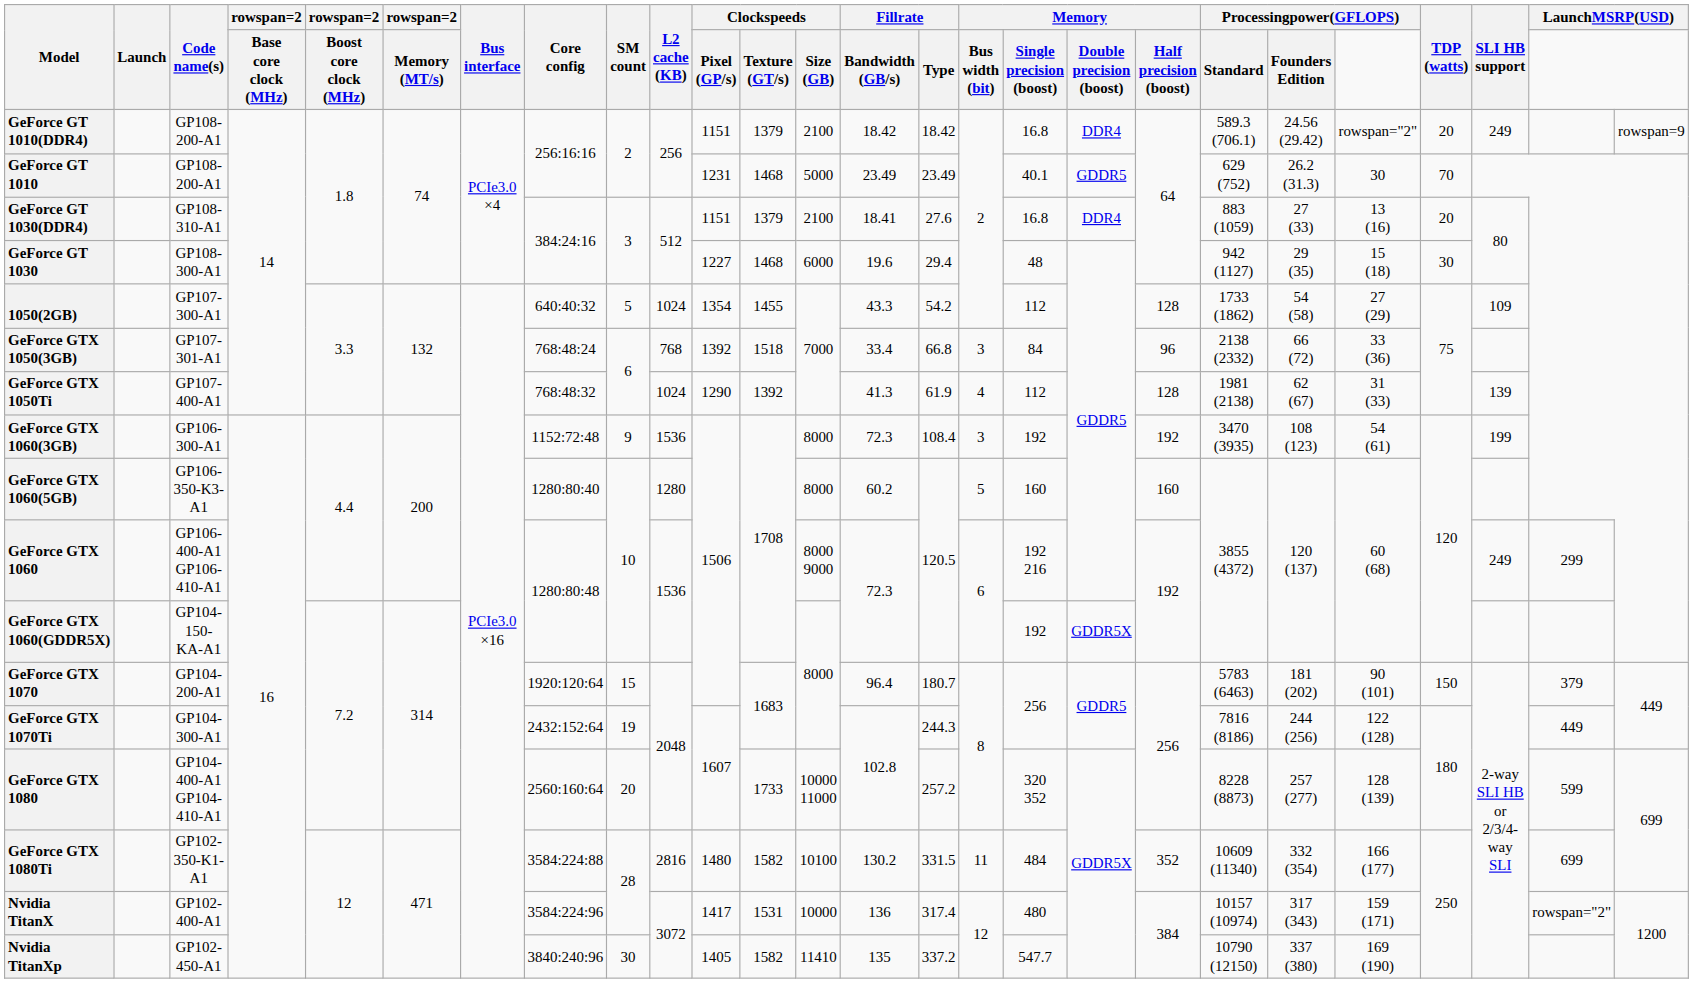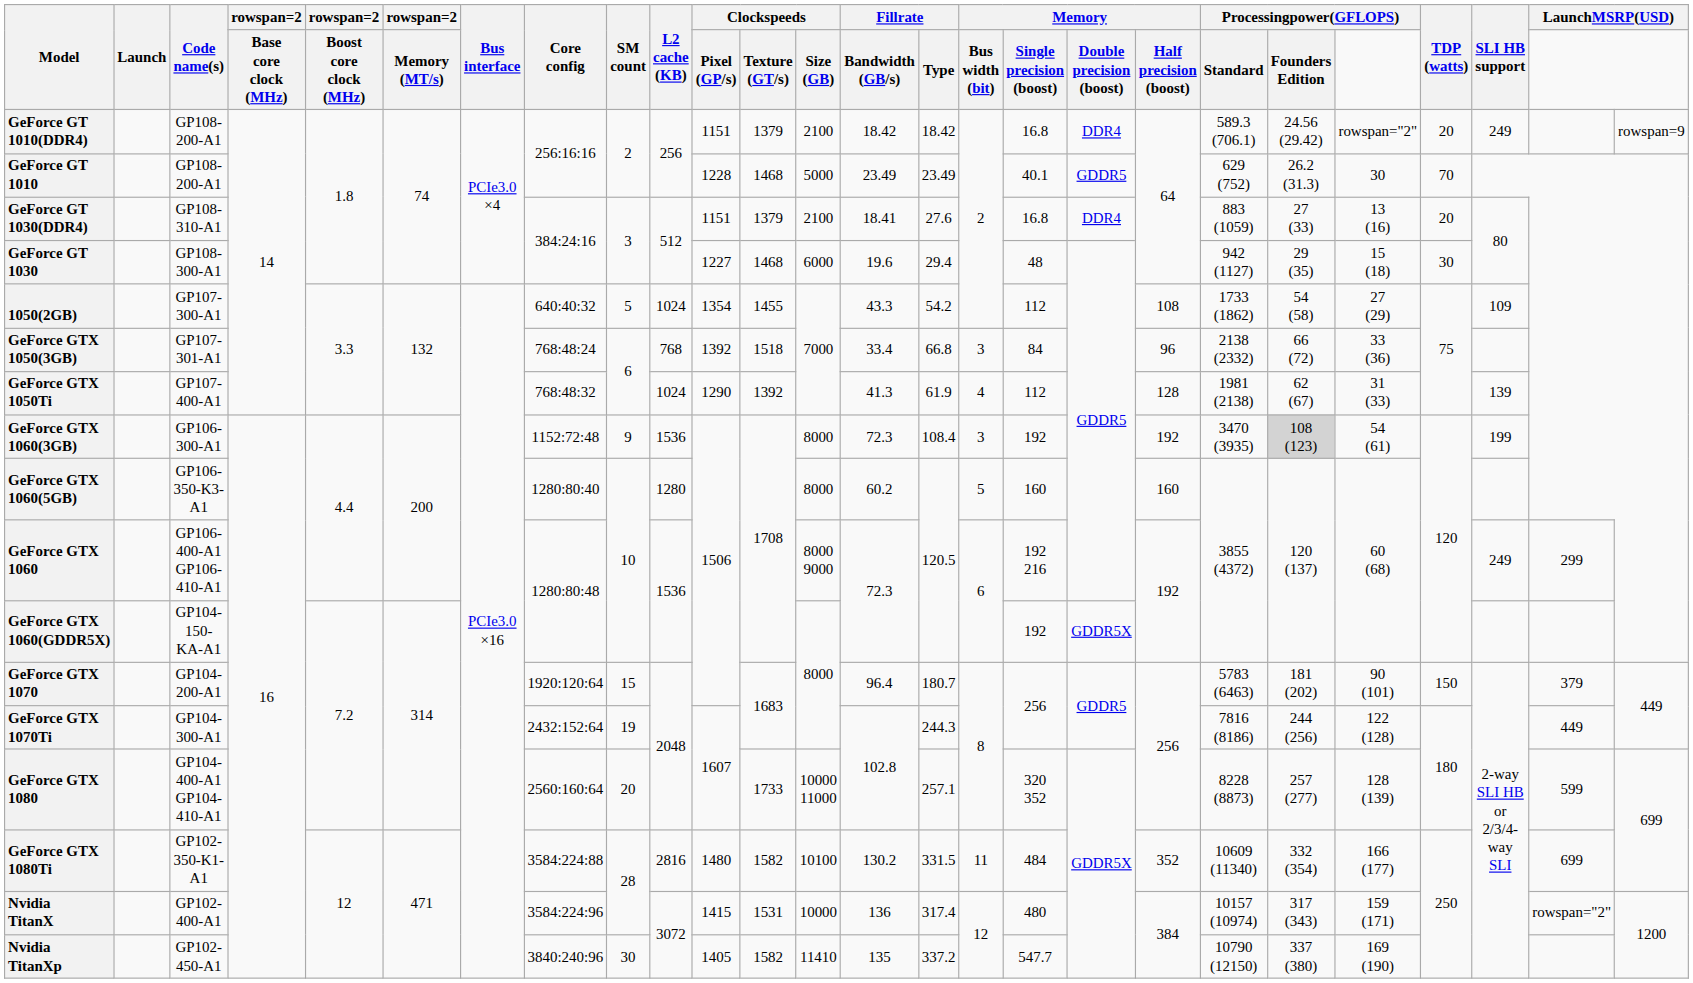(716, 175) 1231 -> (716, 175) 1228
(1168, 306) 128 -> (1168, 306) 108
(1301, 436) no background -> (1301, 436) lightgrey background
(939, 789) 257.2 -> (939, 789) 257.1
(716, 912) 1417 -> (716, 912) 1415
